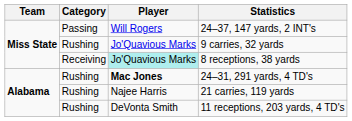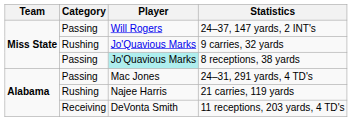(84, 60) Receiving -> (80, 60) Passing
(80, 76) Rushing -> (80, 76) Passing
(136, 76) bold -> (135, 76) normal
(80, 108) Rushing -> (84, 108) Receiving
